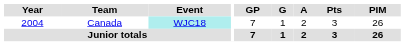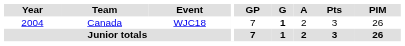(190, 22) paleturquoise background -> (190, 22) no background
(283, 22) normal -> (283, 22) bold
